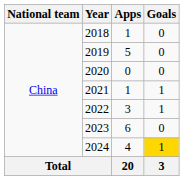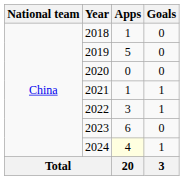(128, 147) no background -> (128, 147) lightyellow background
(161, 147) gold background -> (161, 147) no background
